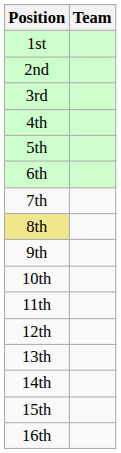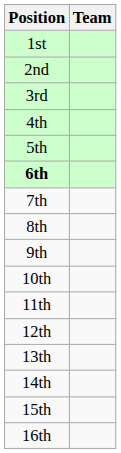(37, 174) normal -> (37, 174) bold
(37, 226) khaki background -> (37, 226) no background
